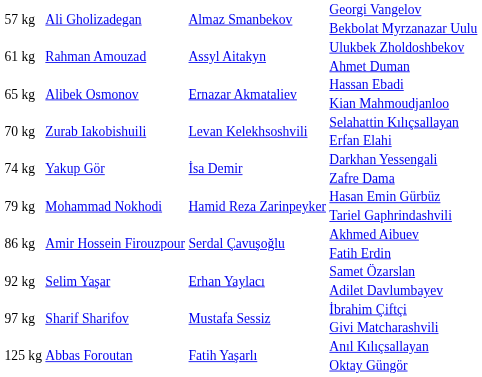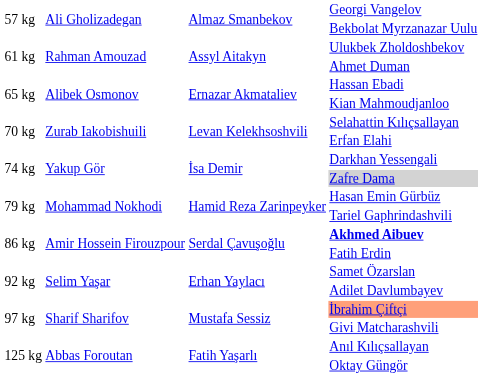(362, 178) no background -> (362, 178) lightgrey background
(374, 234) normal -> (376, 234) bold
(368, 309) no background -> (368, 309) lightsalmon background
